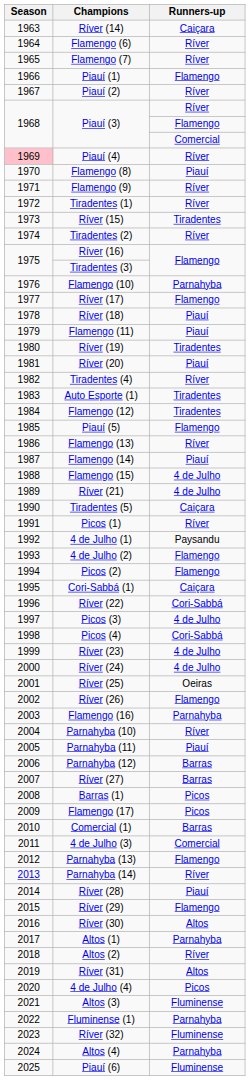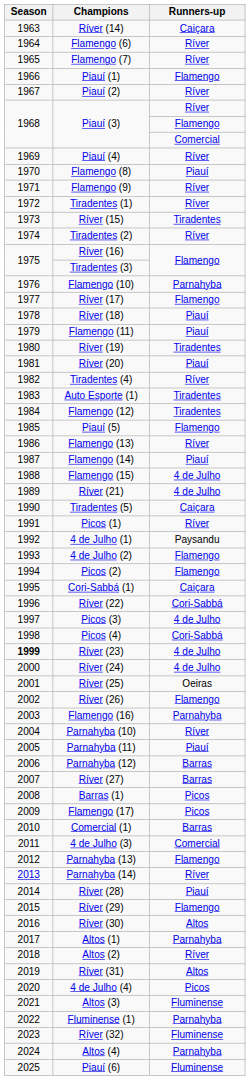(29, 156) pink background -> (29, 156) no background
(29, 651) normal -> (29, 651) bold
